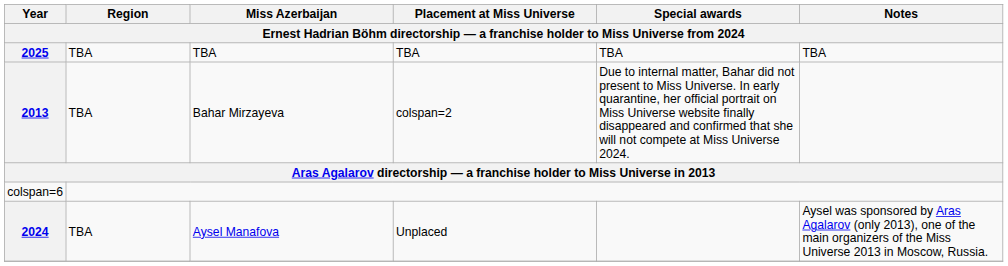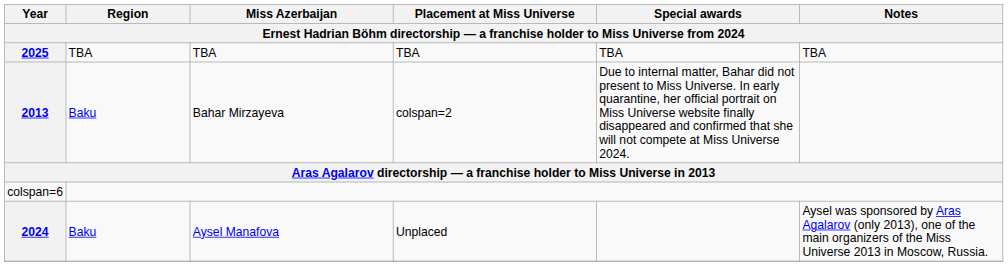(80, 113) TBA -> (82, 113) Baku
(80, 232) TBA -> (82, 232) Baku
